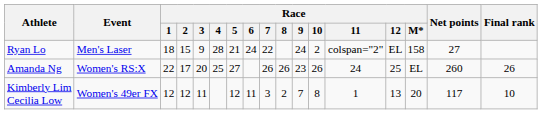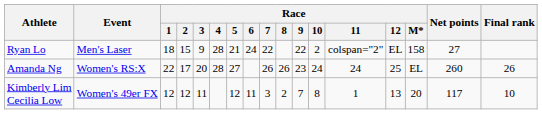(301, 50) 24 -> (301, 50) 22
(218, 68) 25 -> (218, 68) 28
(317, 68) 26 -> (317, 68) 24
